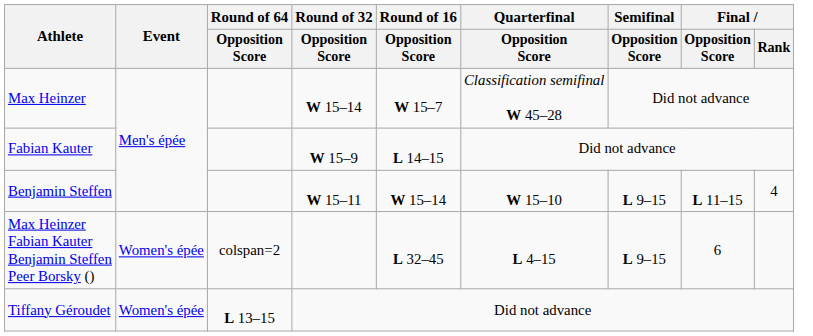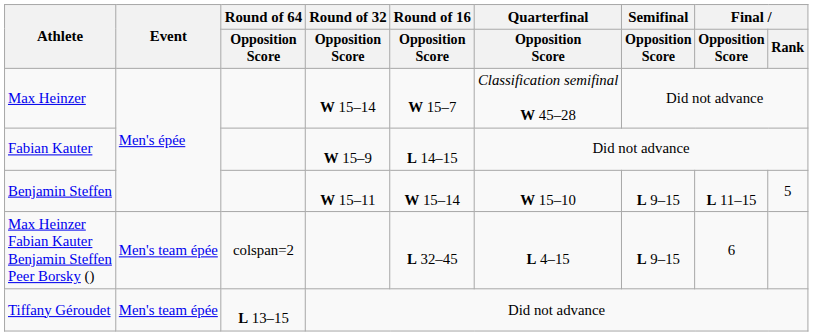(774, 191) 4 -> (788, 191) 5
(161, 250) Women's épée -> (168, 250) Men's team épée
(161, 310) Women's épée -> (168, 310) Men's team épée
